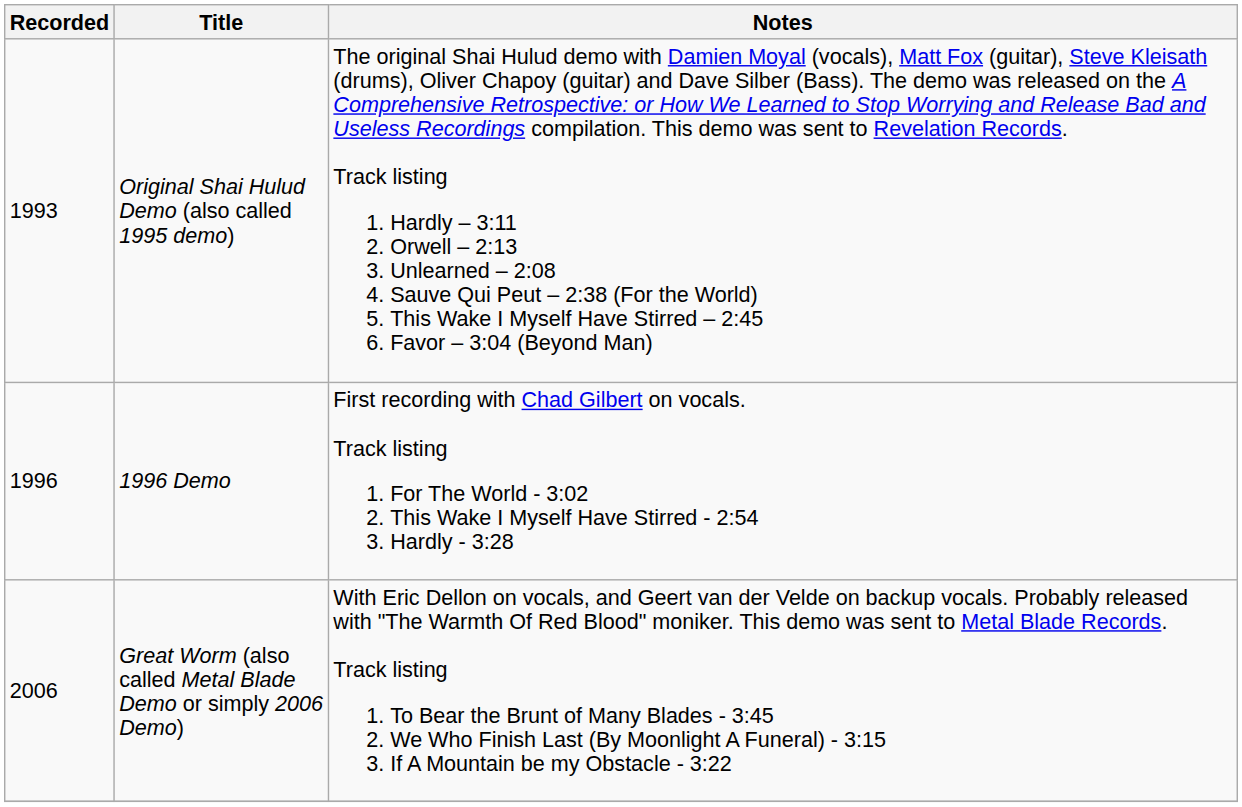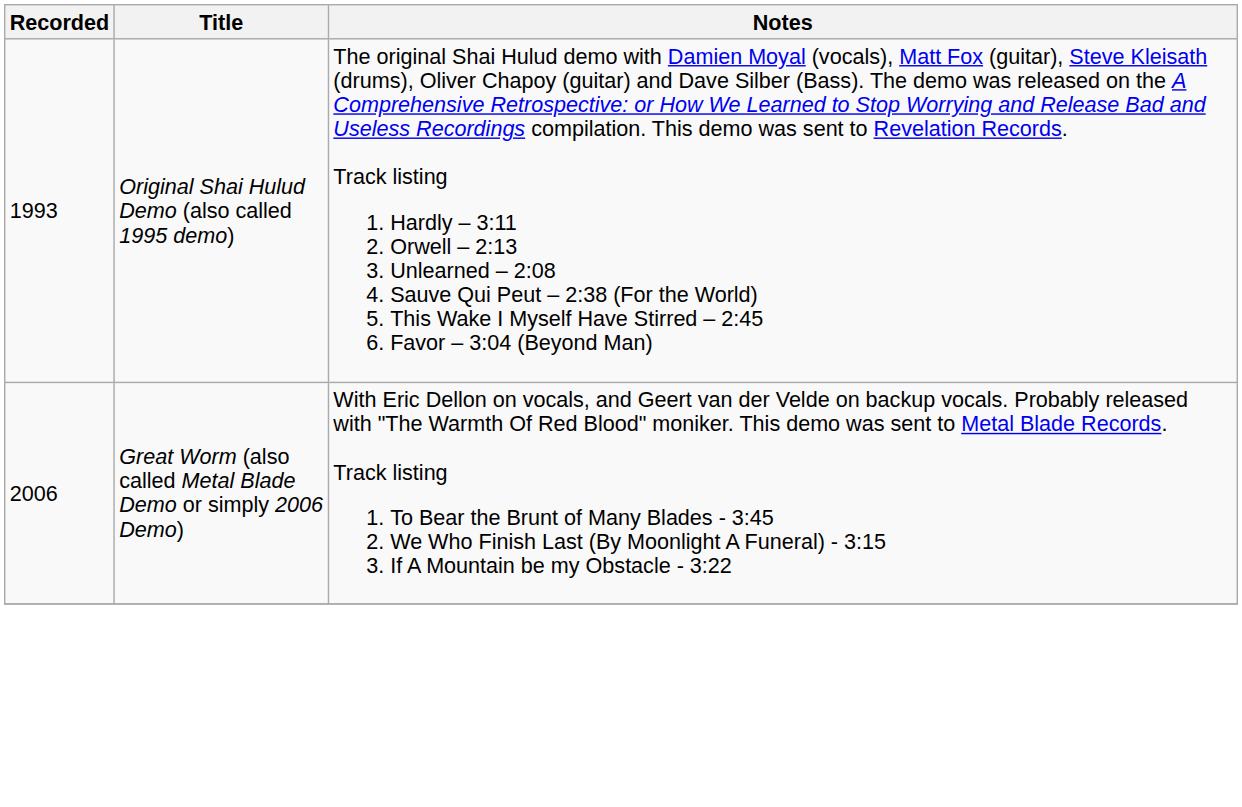- row: (175, 481)
